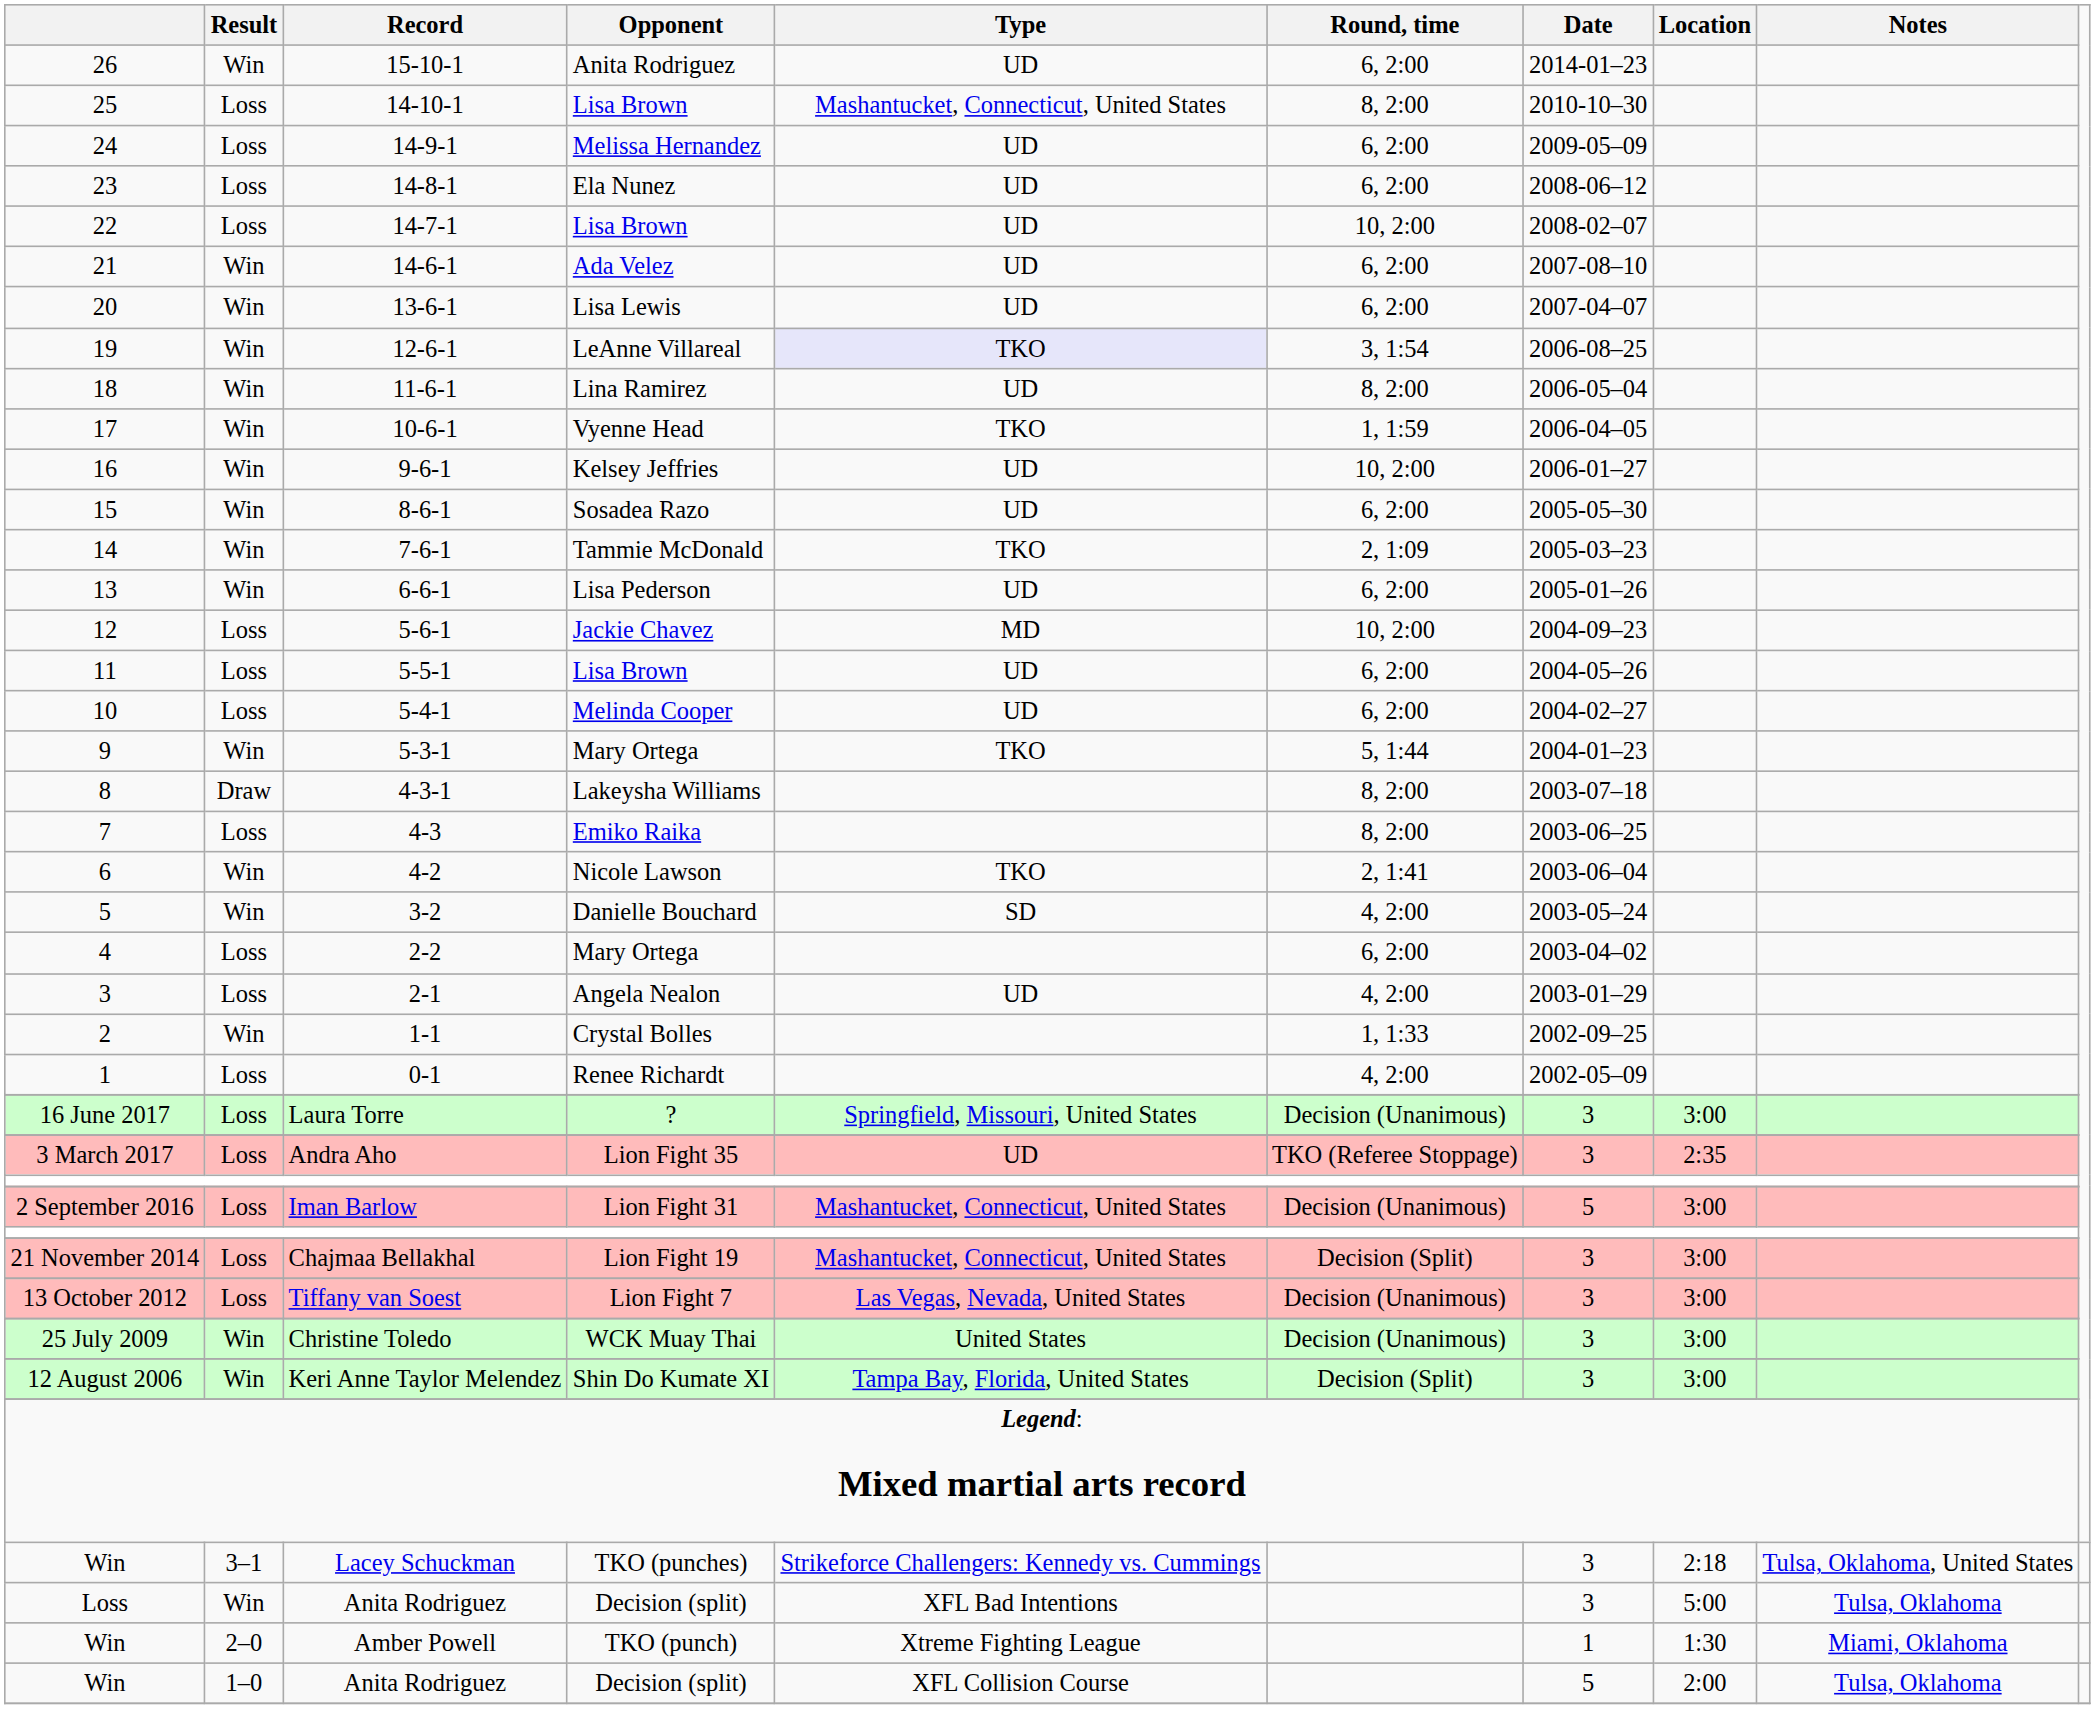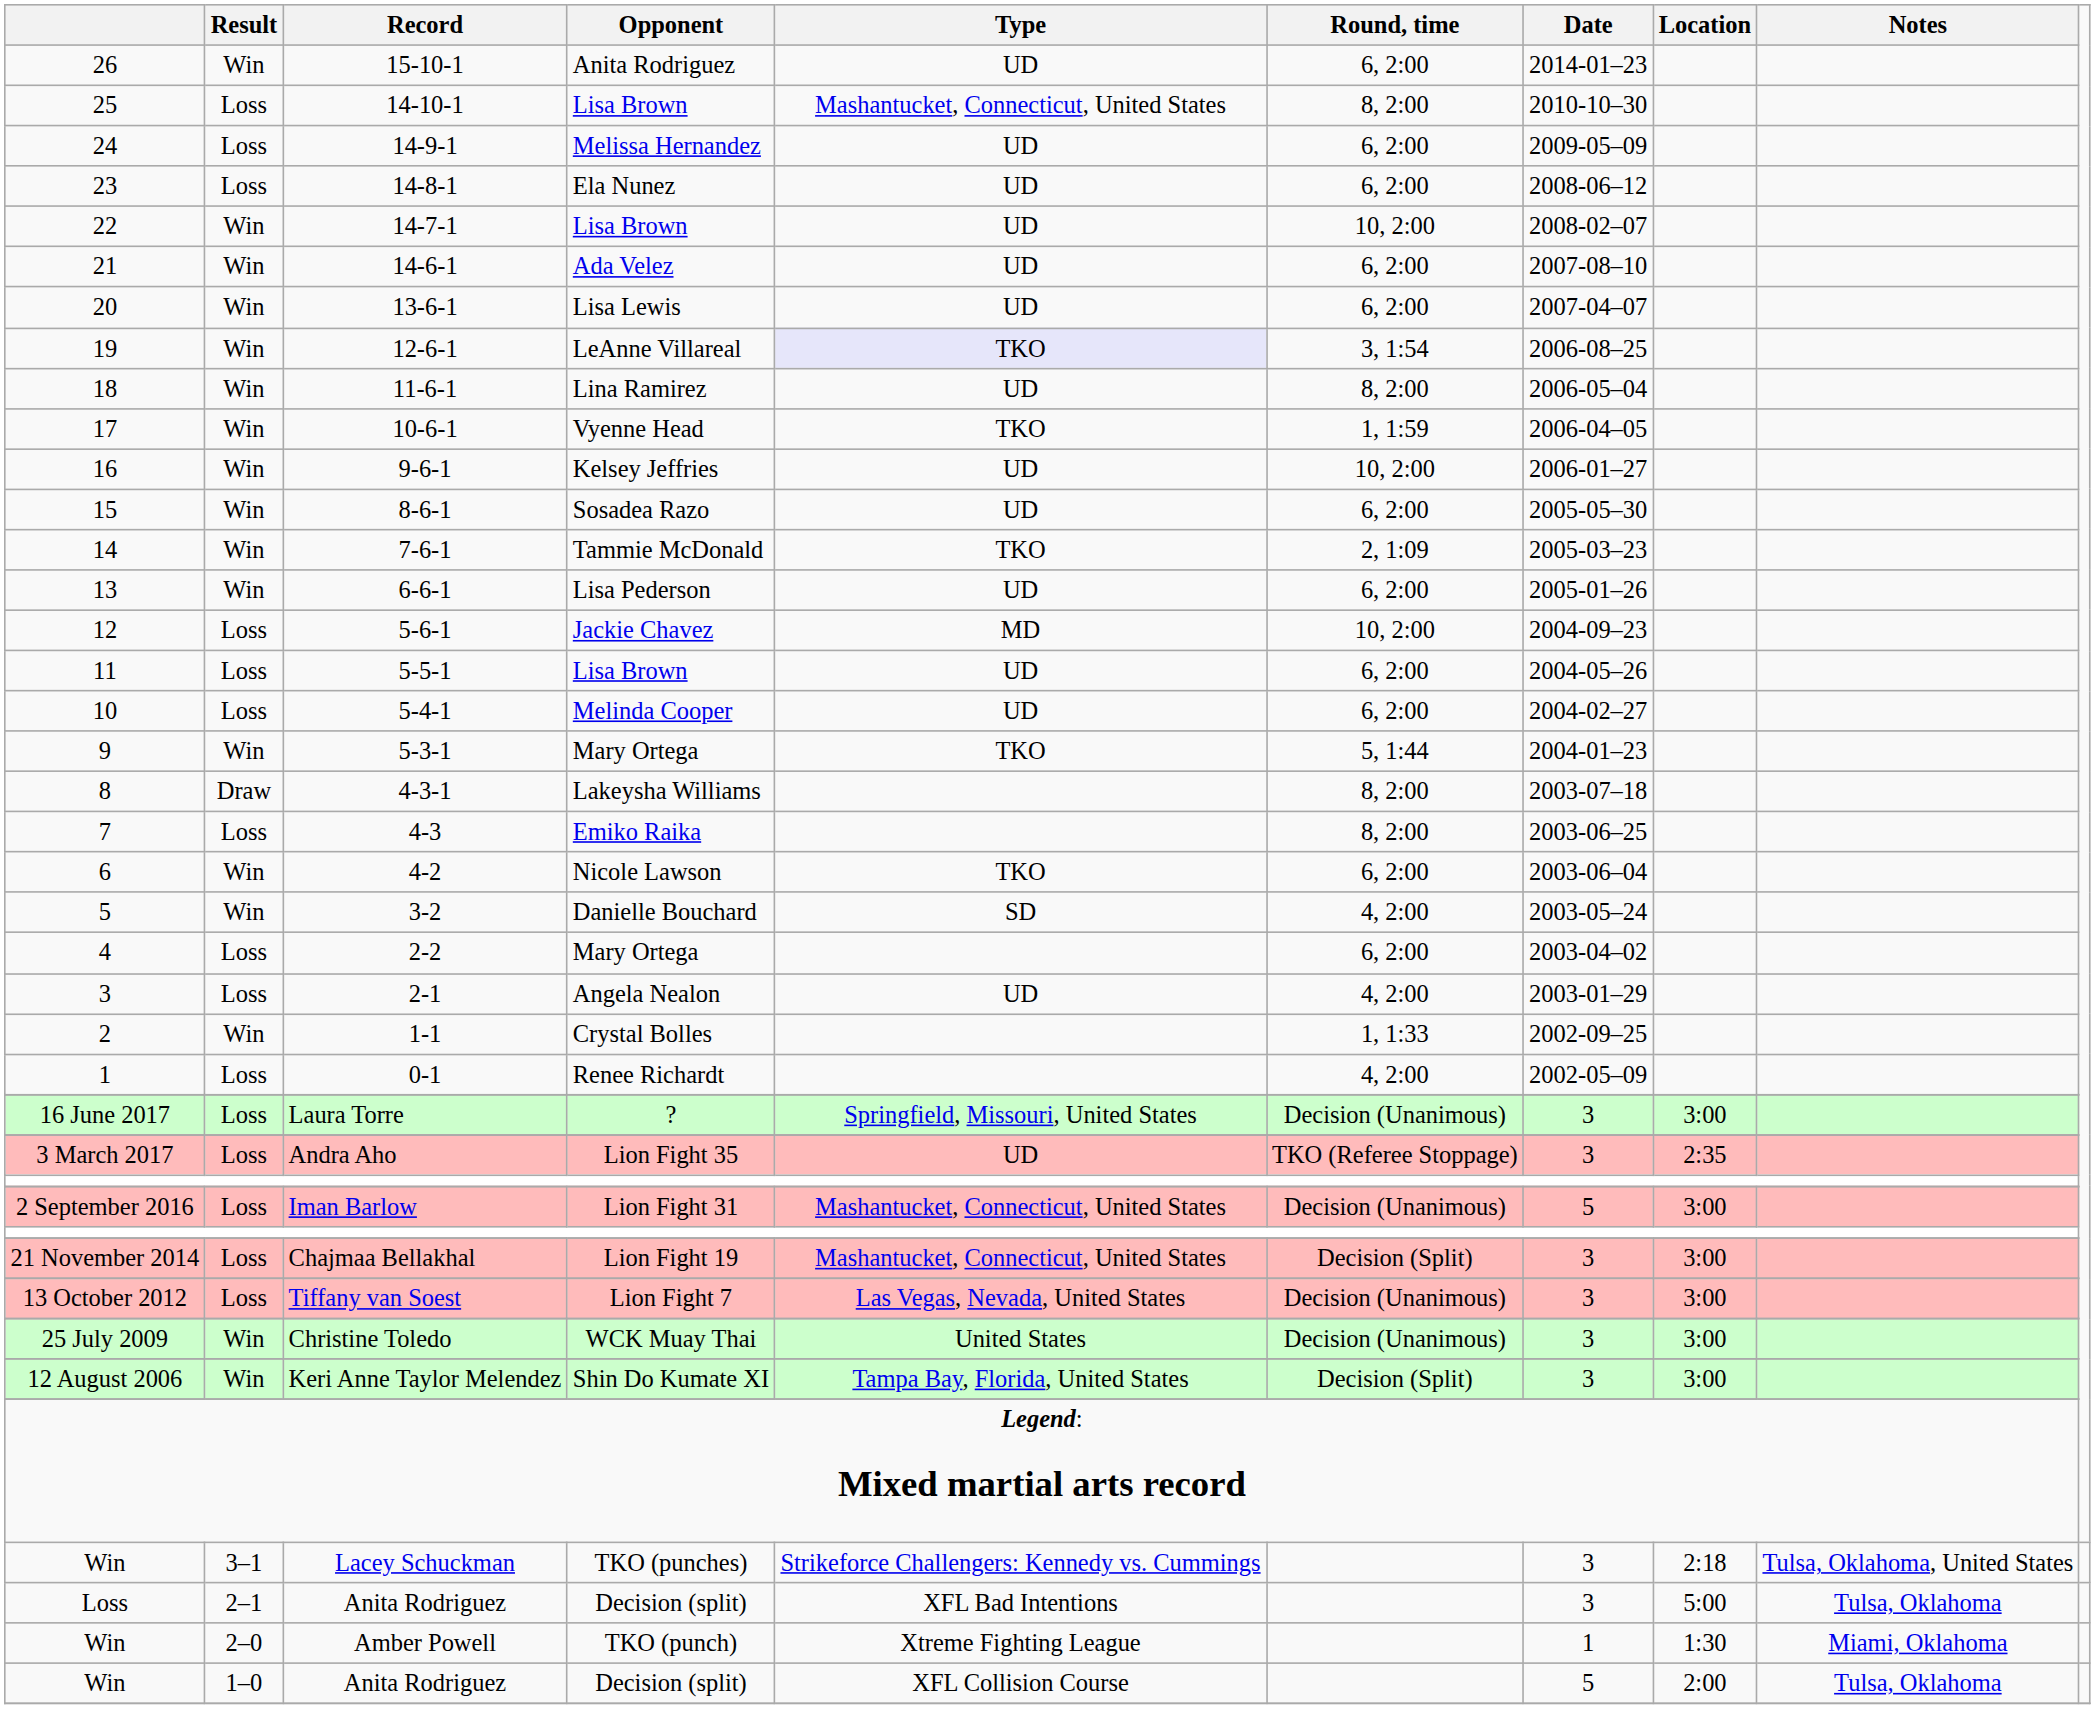(244, 226) Loss -> (244, 226) Win
(1395, 872) 2, 1:41 -> (1395, 872) 6, 2:00
(244, 1603) Win -> (244, 1603) 2–1
